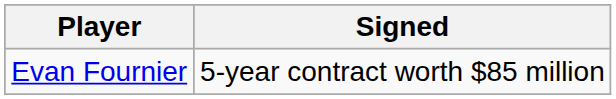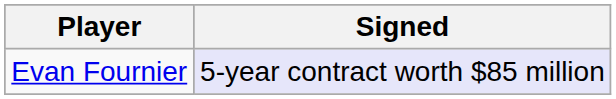(402, 71) no background -> (402, 71) lavender background
